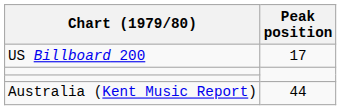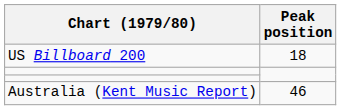(298, 56) 17 -> (298, 56) 18
(298, 93) 44 -> (298, 93) 46
